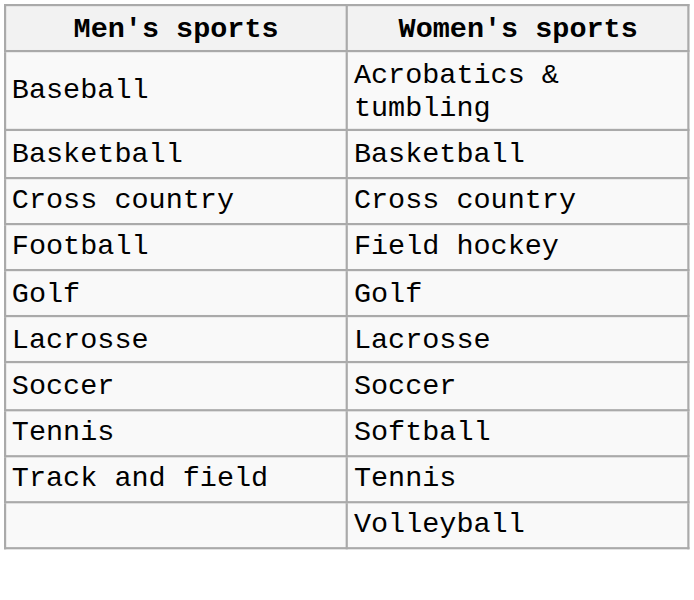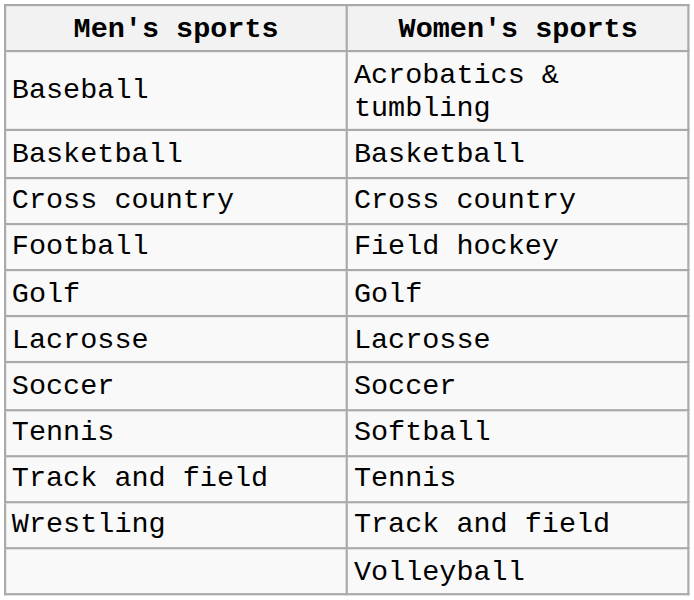+ row: (89, 525)
